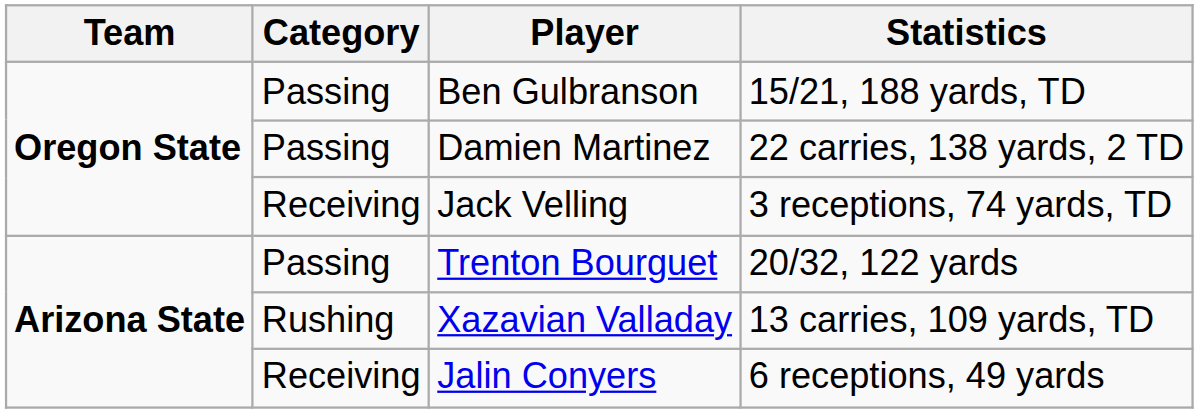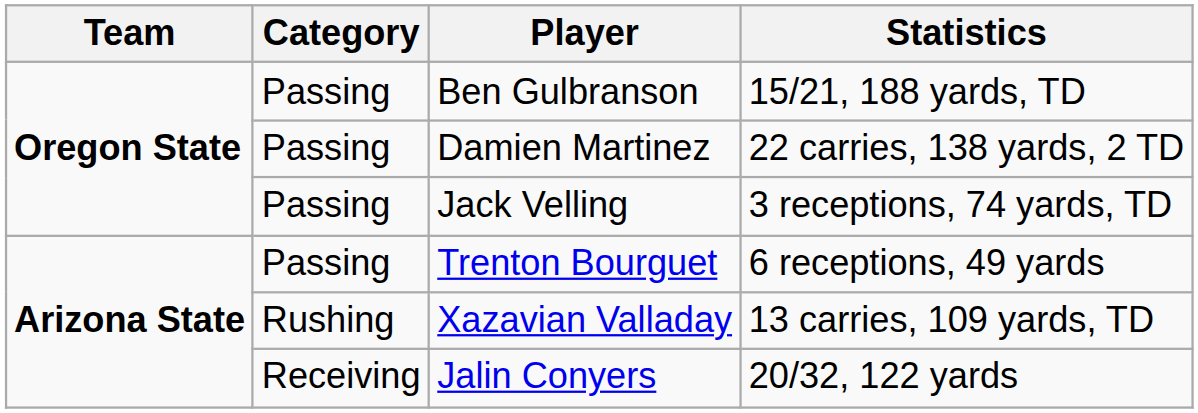(341, 205) Receiving -> (326, 205) Passing
(883, 262) 20/32, 122 yards -> (927, 262) 6 receptions, 49 yards
(927, 377) 6 receptions, 49 yards -> (883, 377) 20/32, 122 yards
